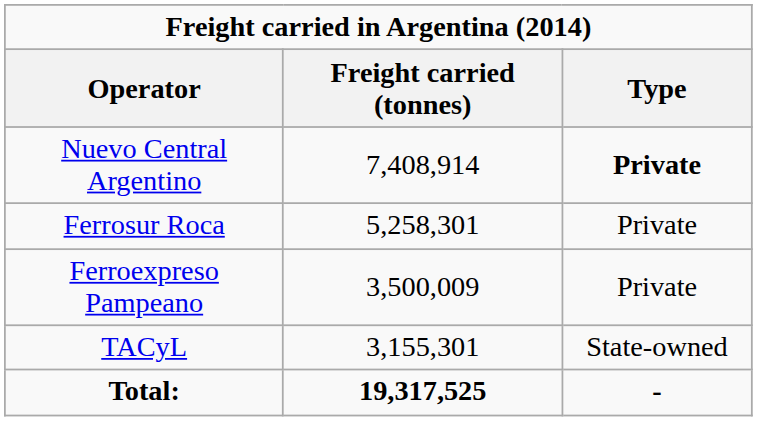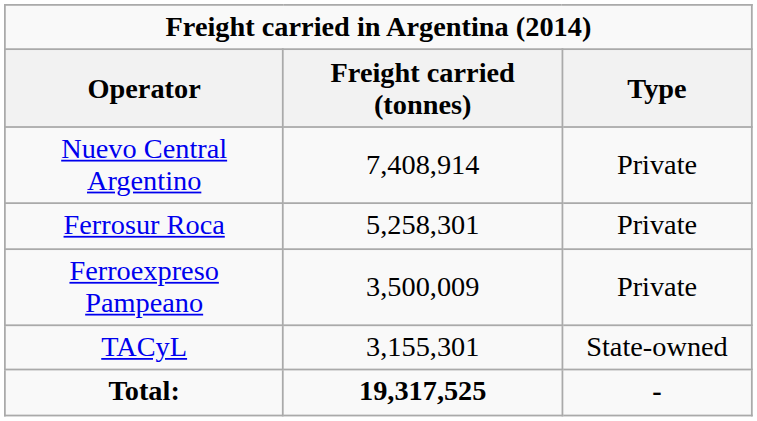(657, 164) bold -> (657, 164) normal
